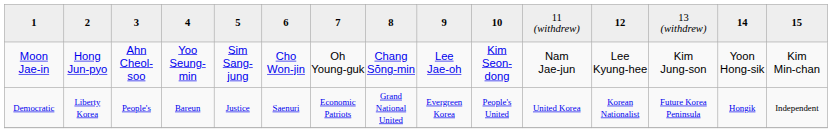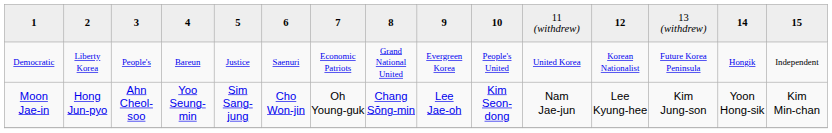rows swapped: (34, 63) <-> (34, 108)
